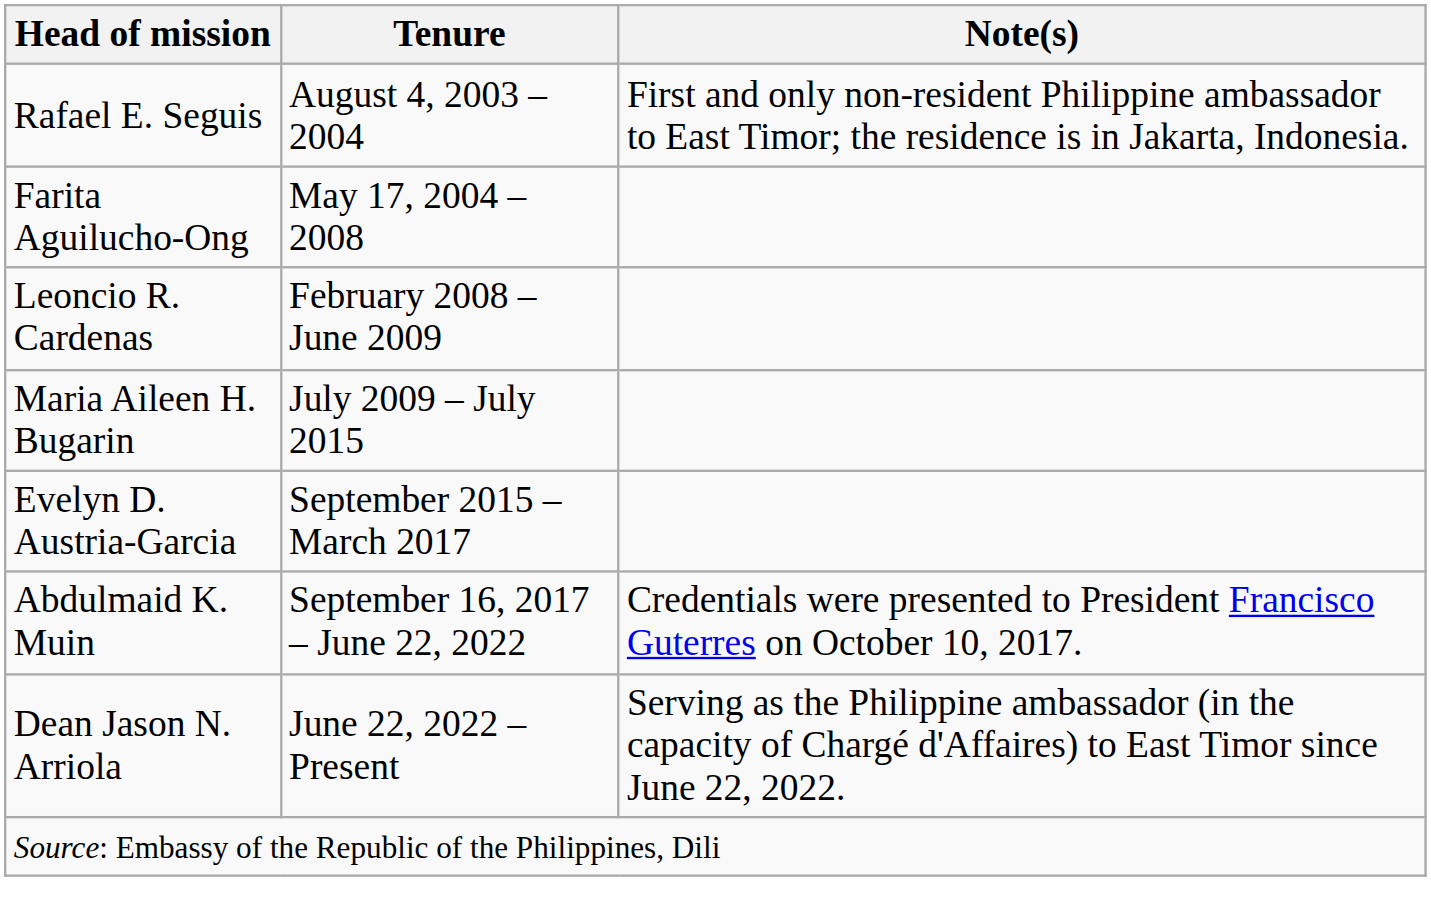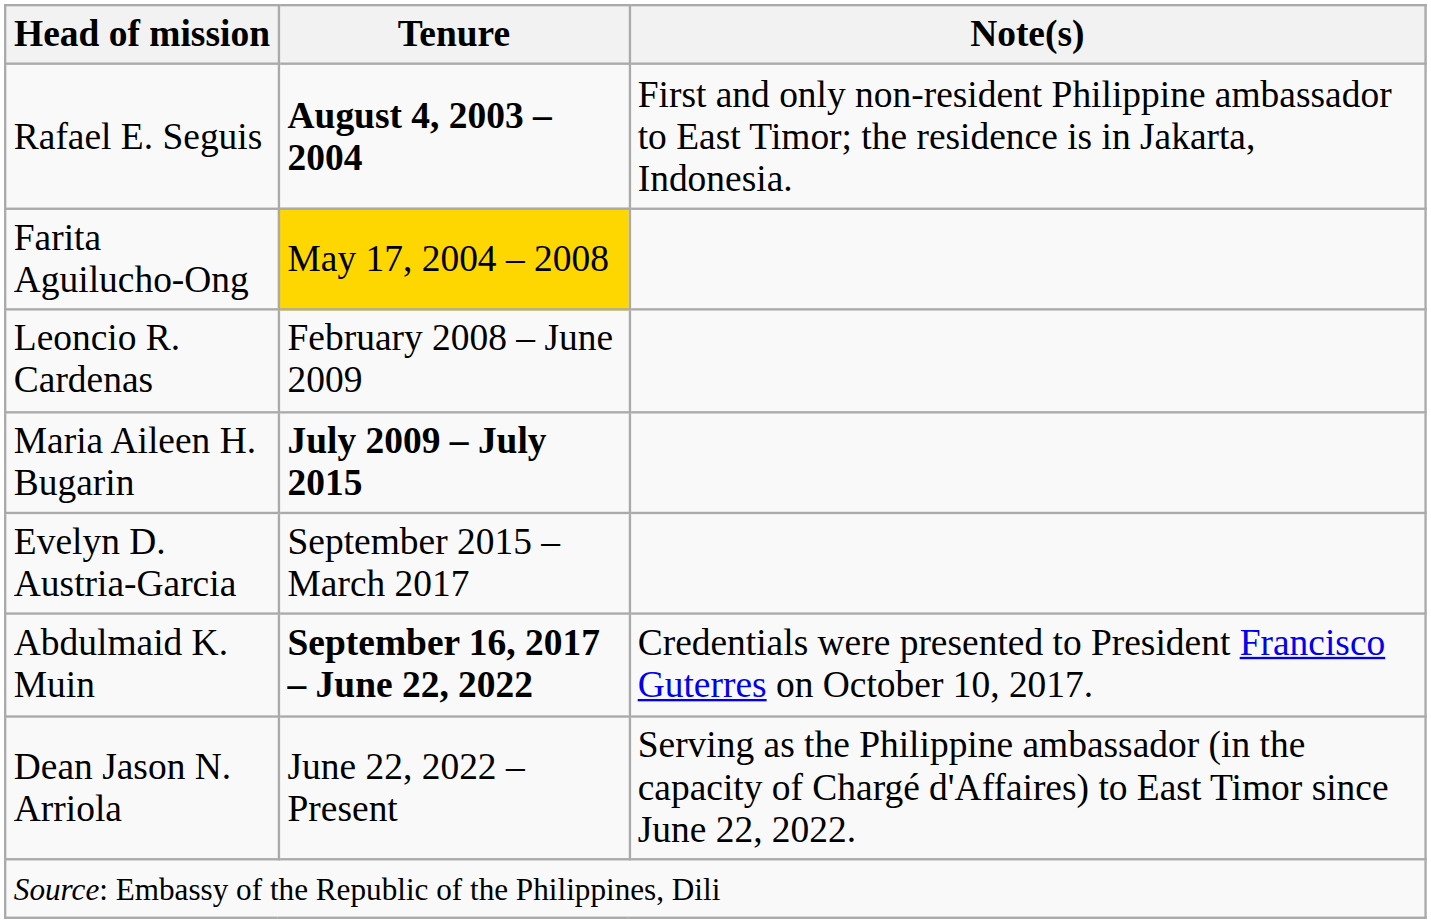(418, 114) normal -> (420, 135) bold
(408, 216) no background -> (448, 258) gold background
(412, 419) normal -> (417, 461) bold
(439, 622) normal -> (444, 664) bold
